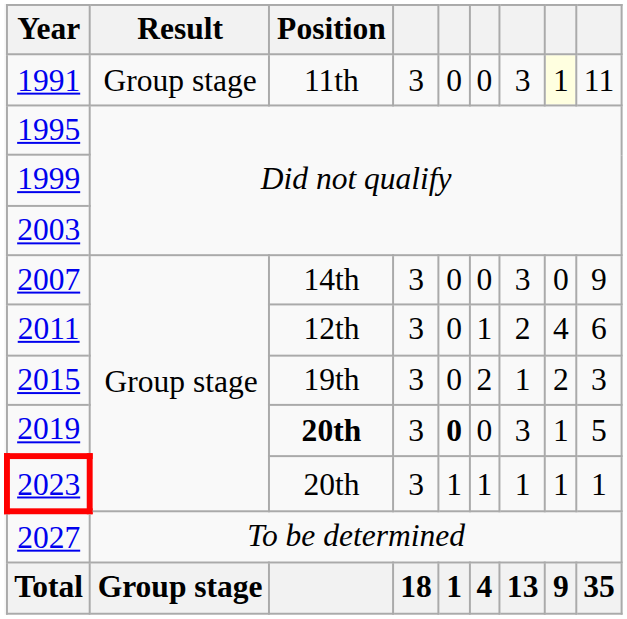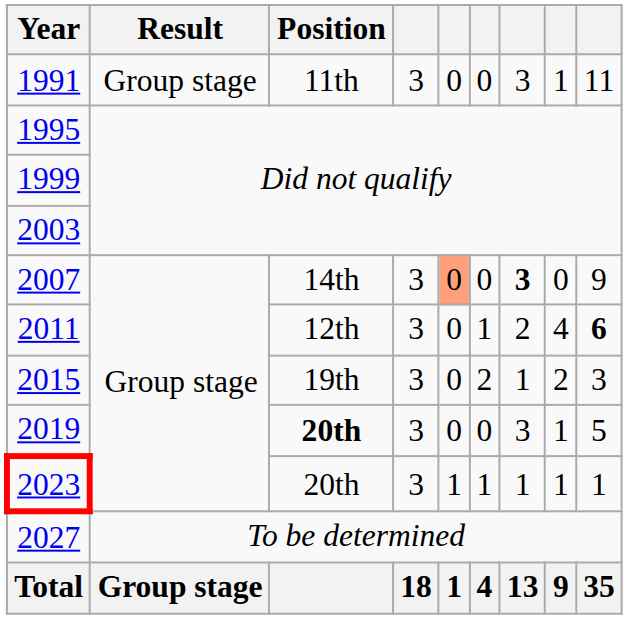(561, 79) lightyellow background -> (561, 79) no background
(454, 279) no background -> (454, 279) lightsalmon background
(523, 279) normal -> (523, 279) bold
(599, 329) normal -> (599, 329) bold
(454, 430) bold -> (454, 430) normal
